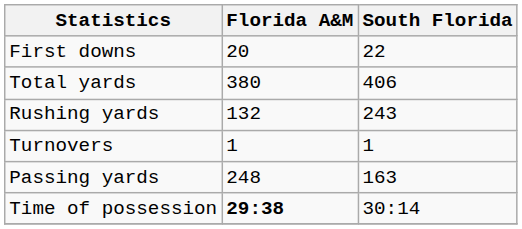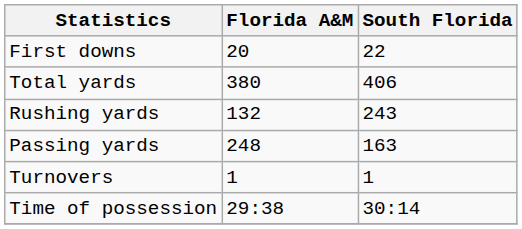rows swapped: (84, 177) <-> (61, 146)
(255, 209) bold -> (255, 209) normal
